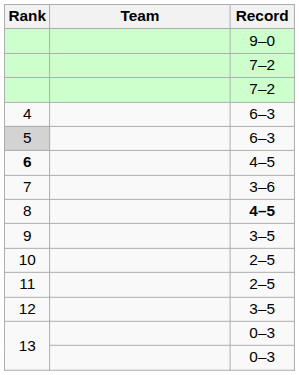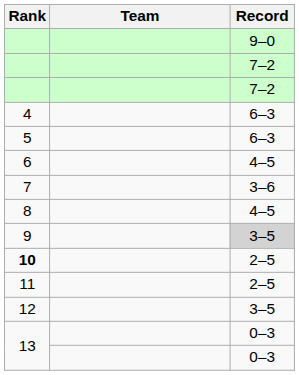(27, 138) lightgrey background -> (27, 138) no background
(27, 162) bold -> (27, 162) normal
(262, 211) bold -> (262, 211) normal
(262, 235) no background -> (262, 235) lightgrey background
(27, 260) normal -> (27, 260) bold
